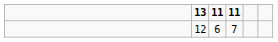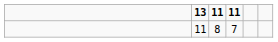(200, 29) 12 -> (200, 29) 11
(217, 29) 6 -> (217, 29) 8
